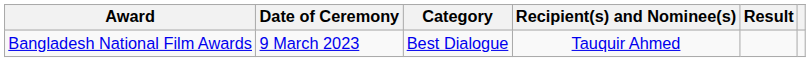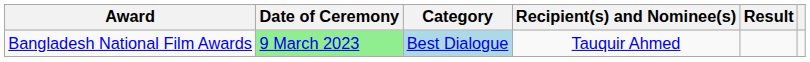(309, 43) no background -> (309, 43) lightgreen background
(458, 43) no background -> (458, 43) lightblue background
